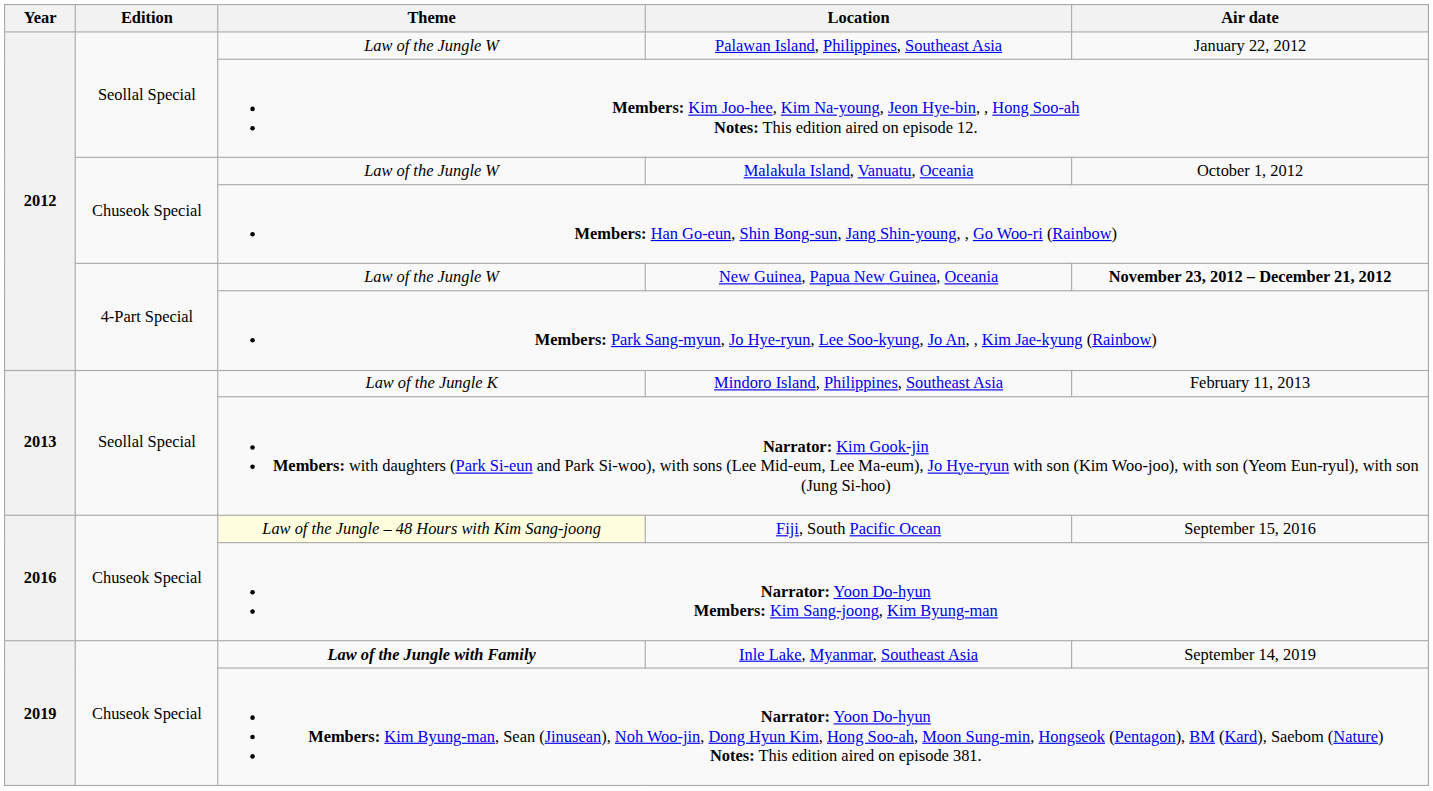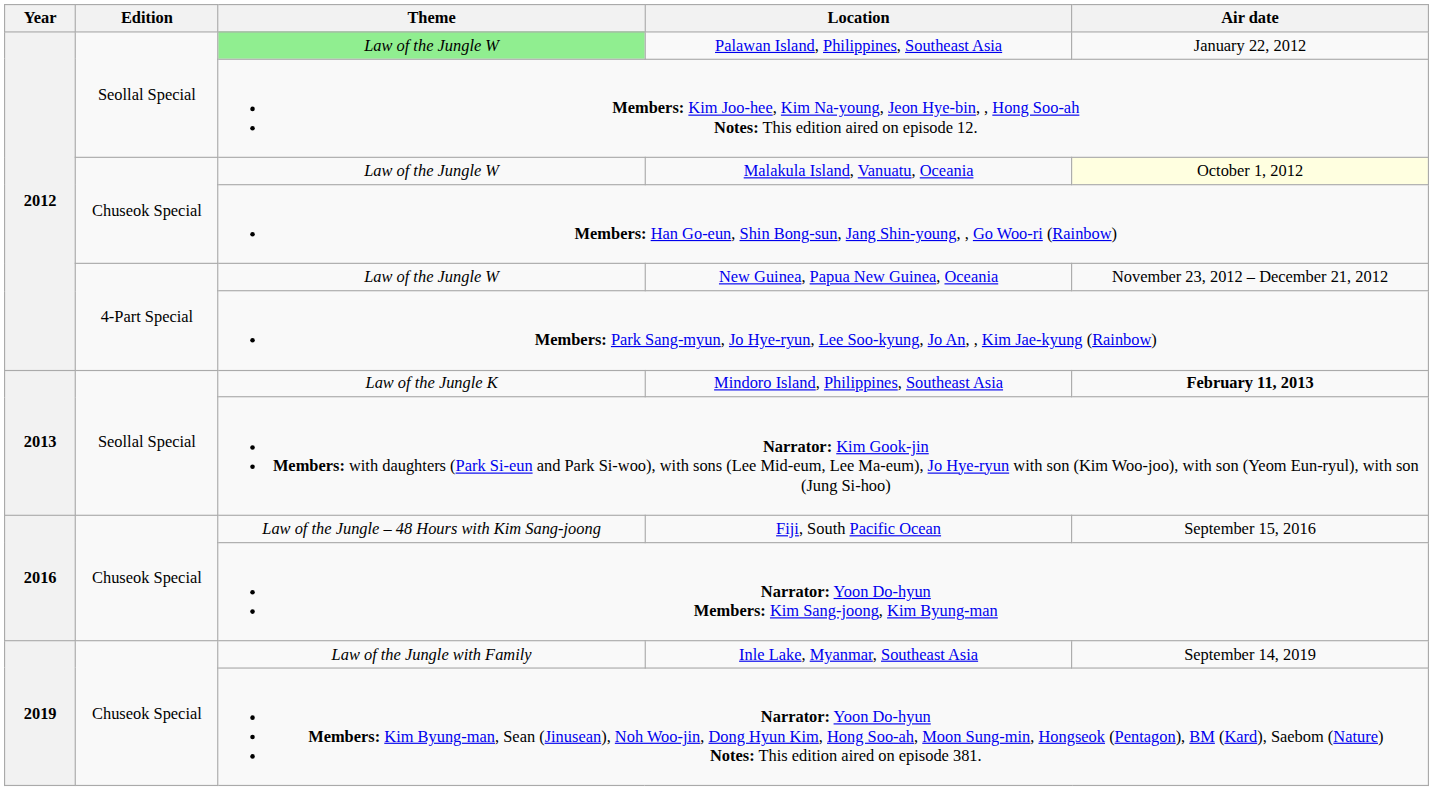(432, 45) no background -> (432, 45) lightgreen background
(1250, 171) no background -> (1250, 171) lightyellow background
(1250, 277) bold -> (1250, 277) normal
(1250, 383) normal -> (1250, 383) bold
(432, 529) lightyellow background -> (432, 529) no background
(432, 654) bold -> (432, 654) normal
